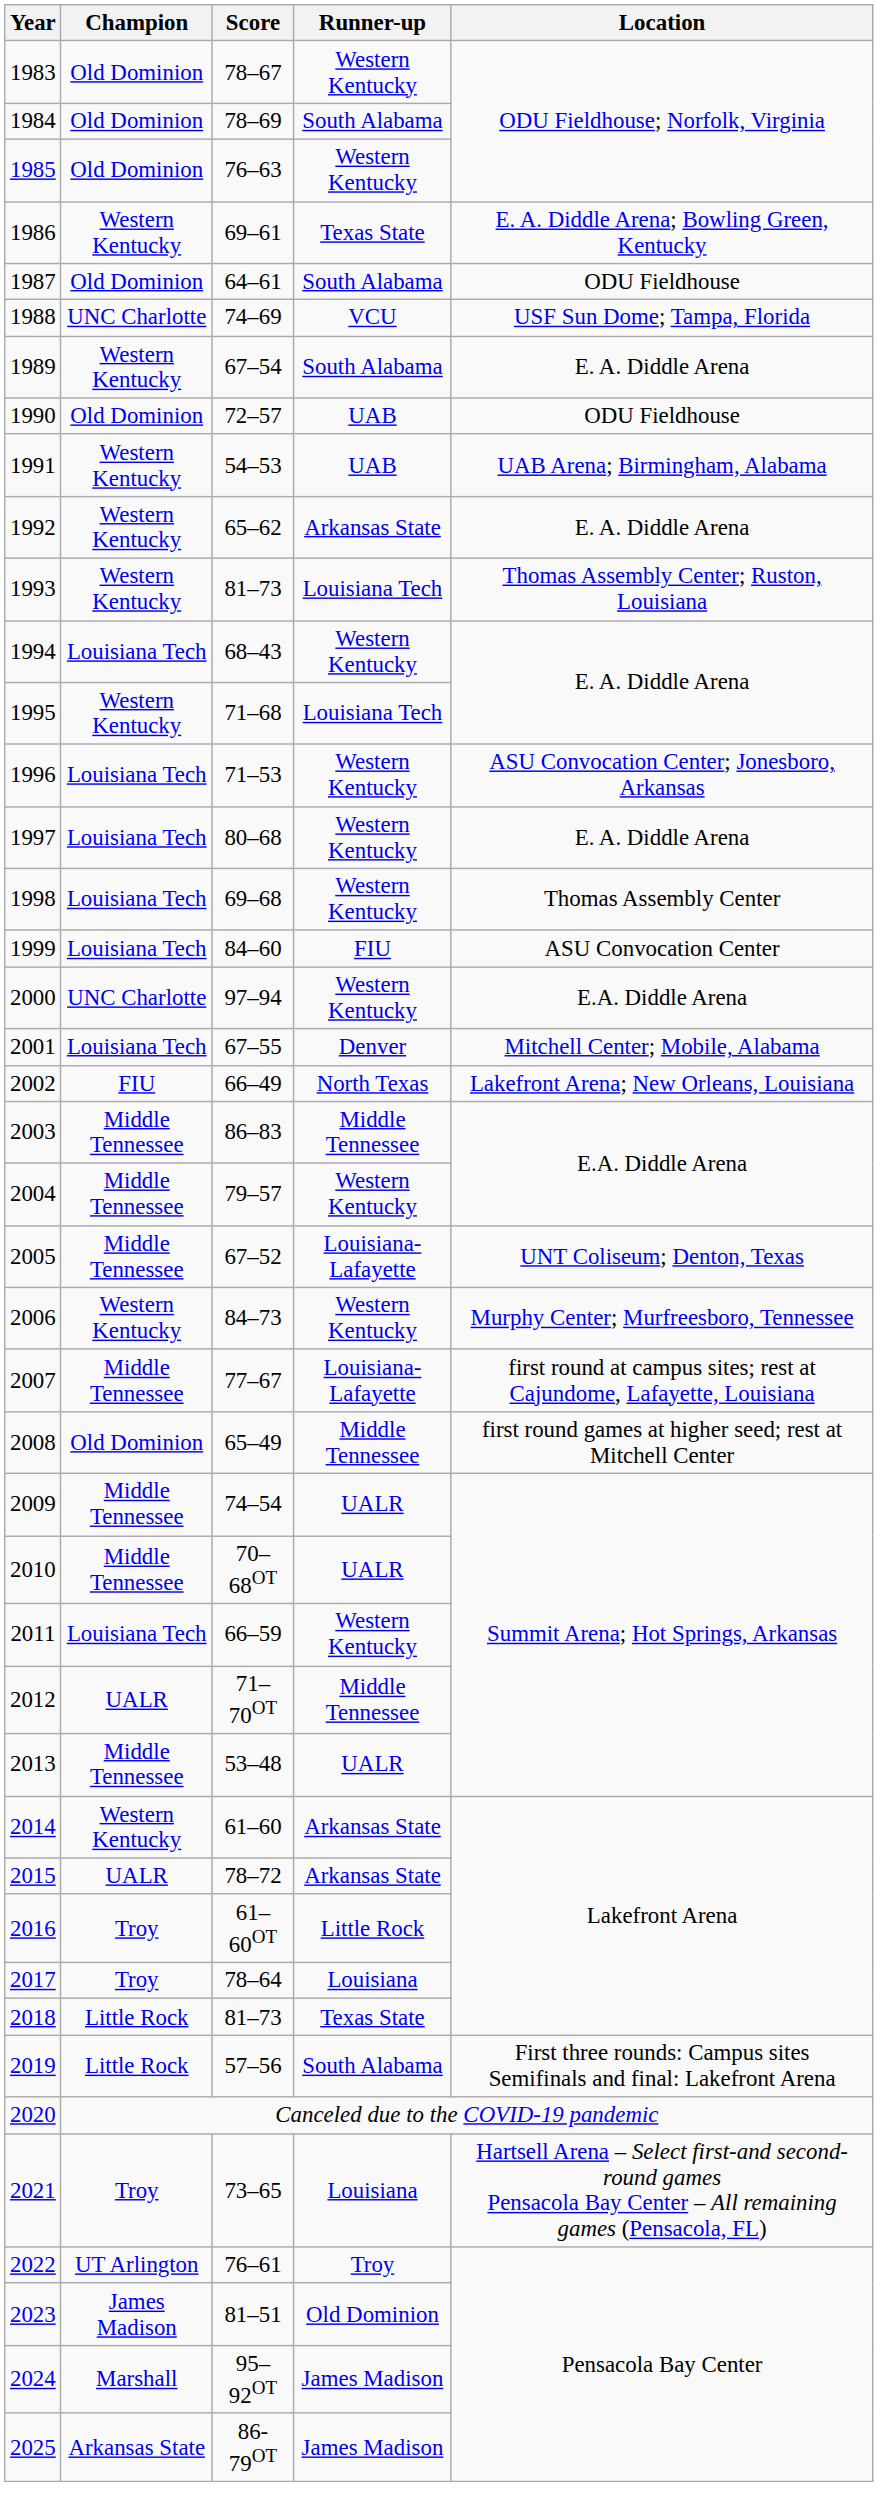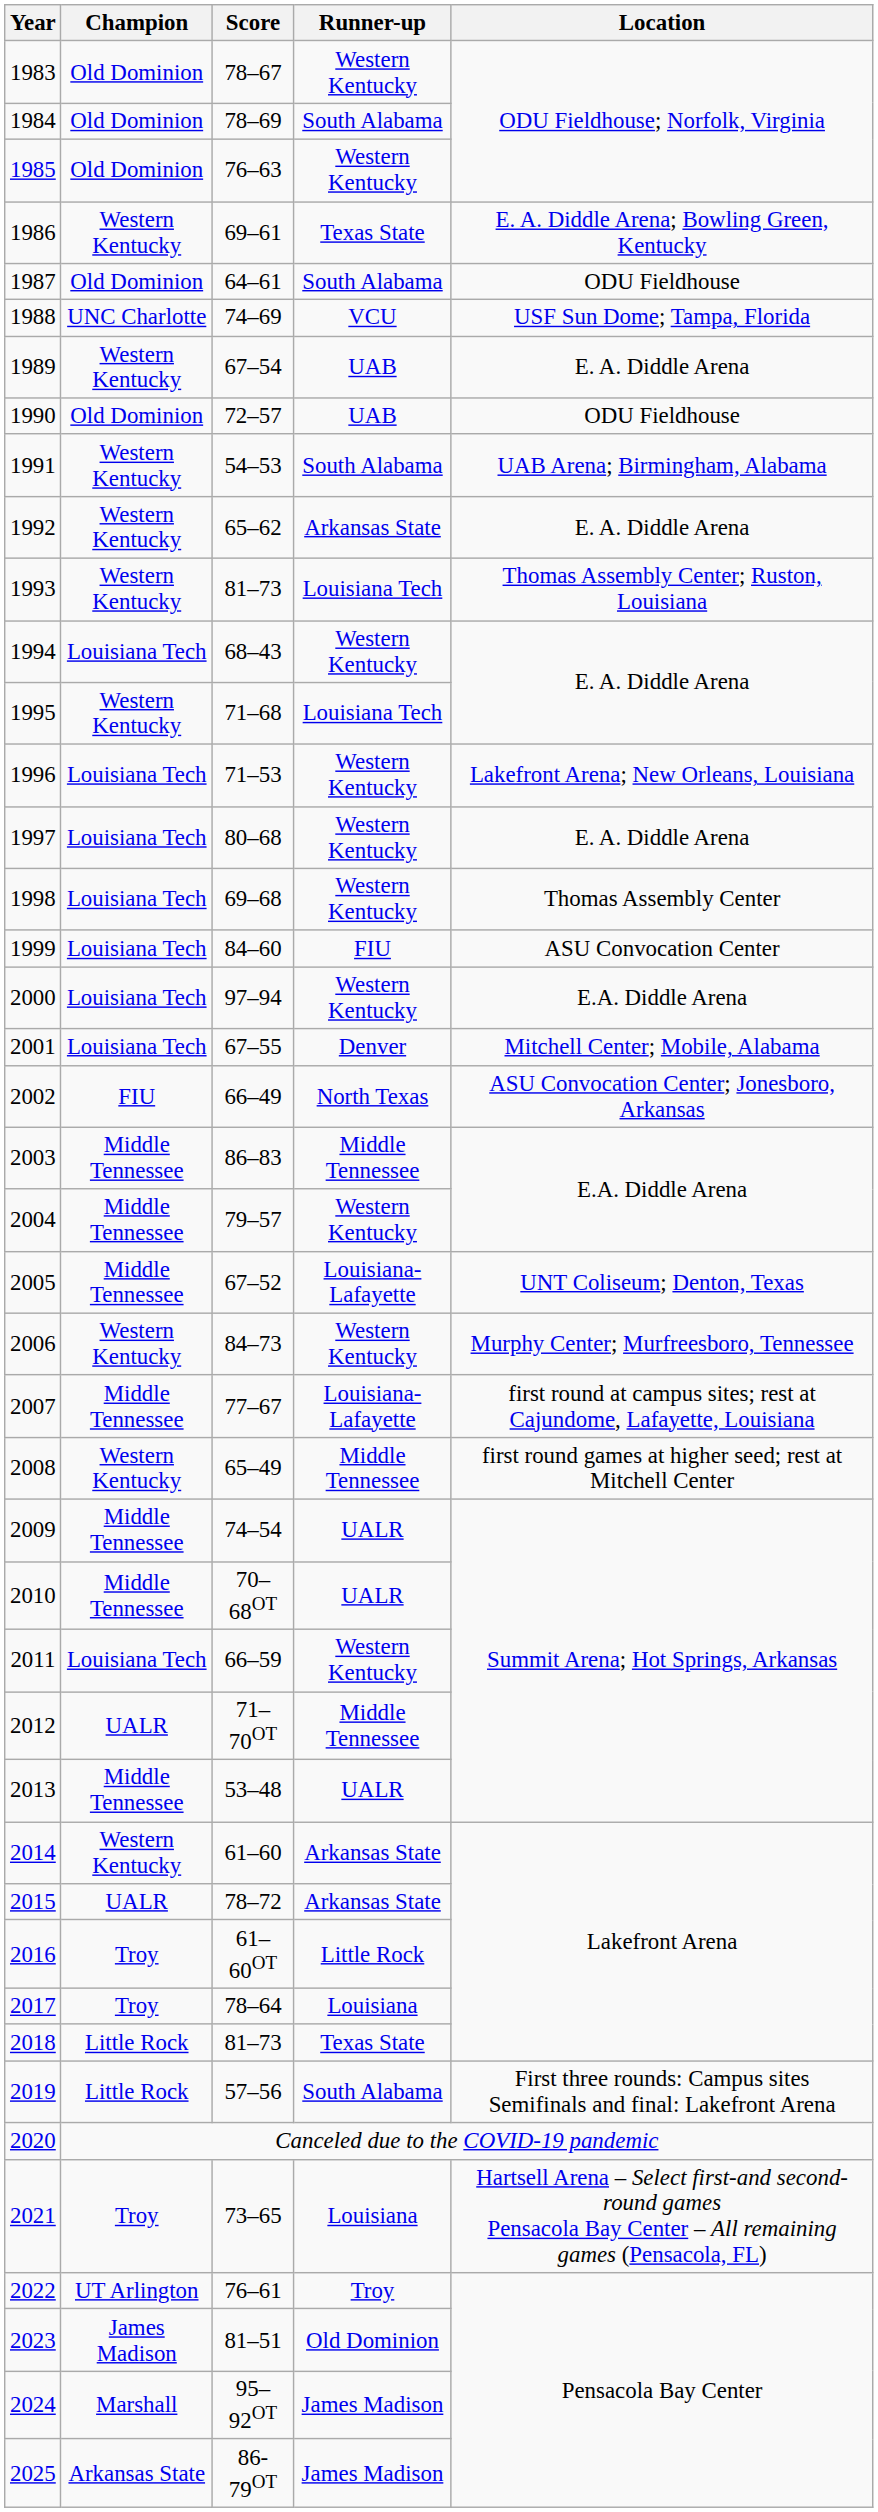(372, 366) South Alabama -> (372, 366) UAB
(372, 465) UAB -> (372, 465) South Alabama
(662, 775) ASU Convocation Center; Jonesboro, Arkansas -> (662, 775) Lakefront Arena; New Orleans, Louisiana
(137, 997) UNC Charlotte -> (137, 997) Louisiana Tech
(662, 1082) Lakefront Arena; New Orleans, Louisiana -> (662, 1095) ASU Convocation Center; Jonesboro, Arkansas
(137, 1442) Old Dominion -> (137, 1468) Western Kentucky
